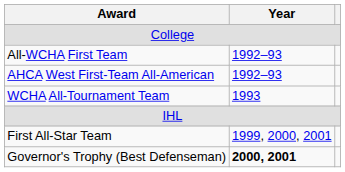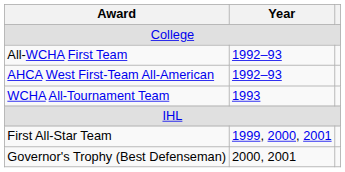(264, 156) bold -> (264, 156) normal
